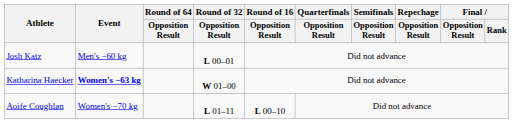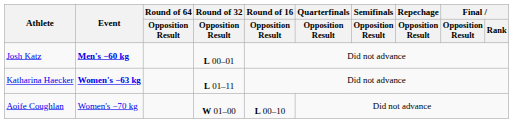(102, 56) normal -> (103, 56) bold
(219, 86) W 01–00 -> (219, 86) L 01–11
(219, 111) L 01–11 -> (219, 111) W 01–00
